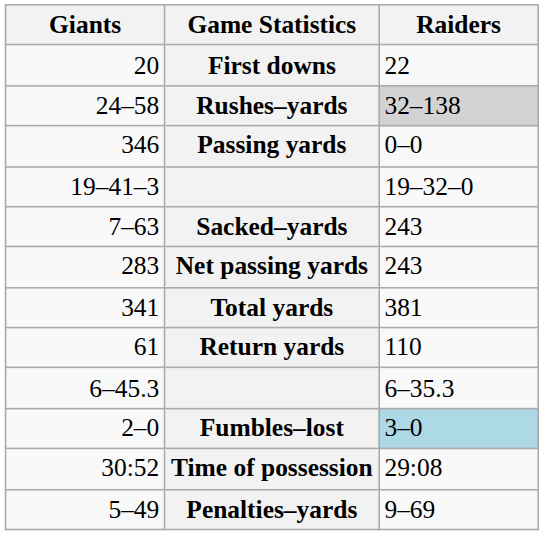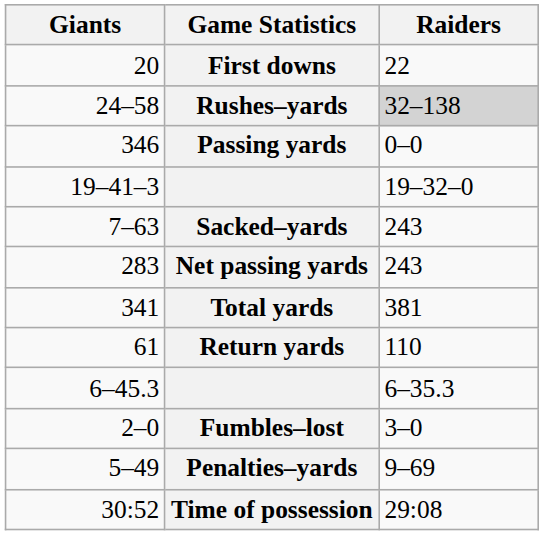(404, 428) lightblue background -> (404, 428) no background
rows swapped: (134, 508) <-> (130, 468)
